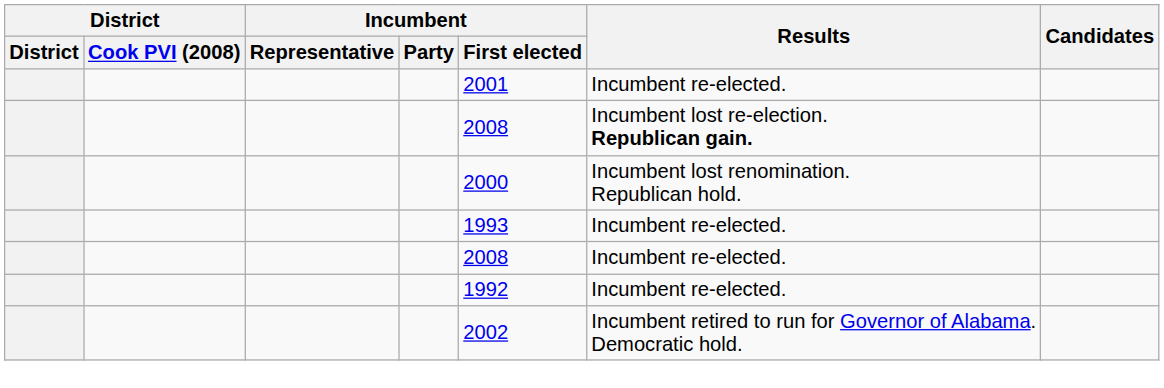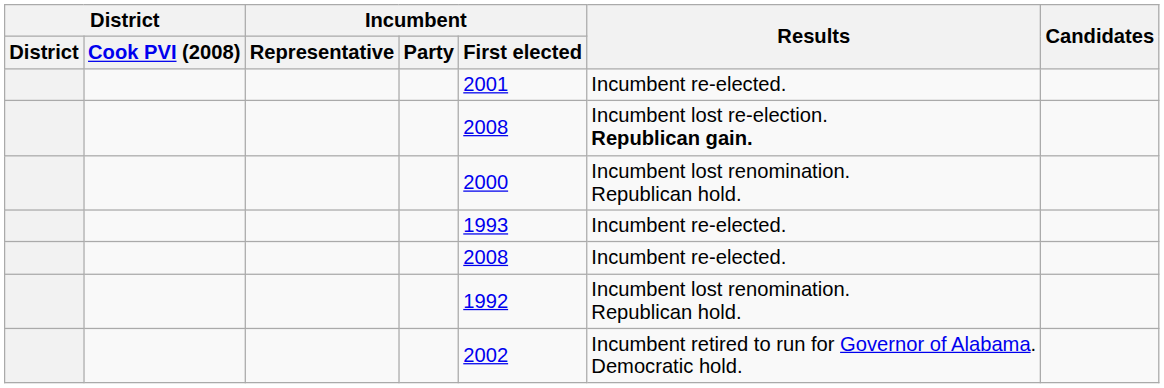(689, 289) Incumbent re-elected. -> (721, 300) Incumbent lost renomination. Republican hold.
